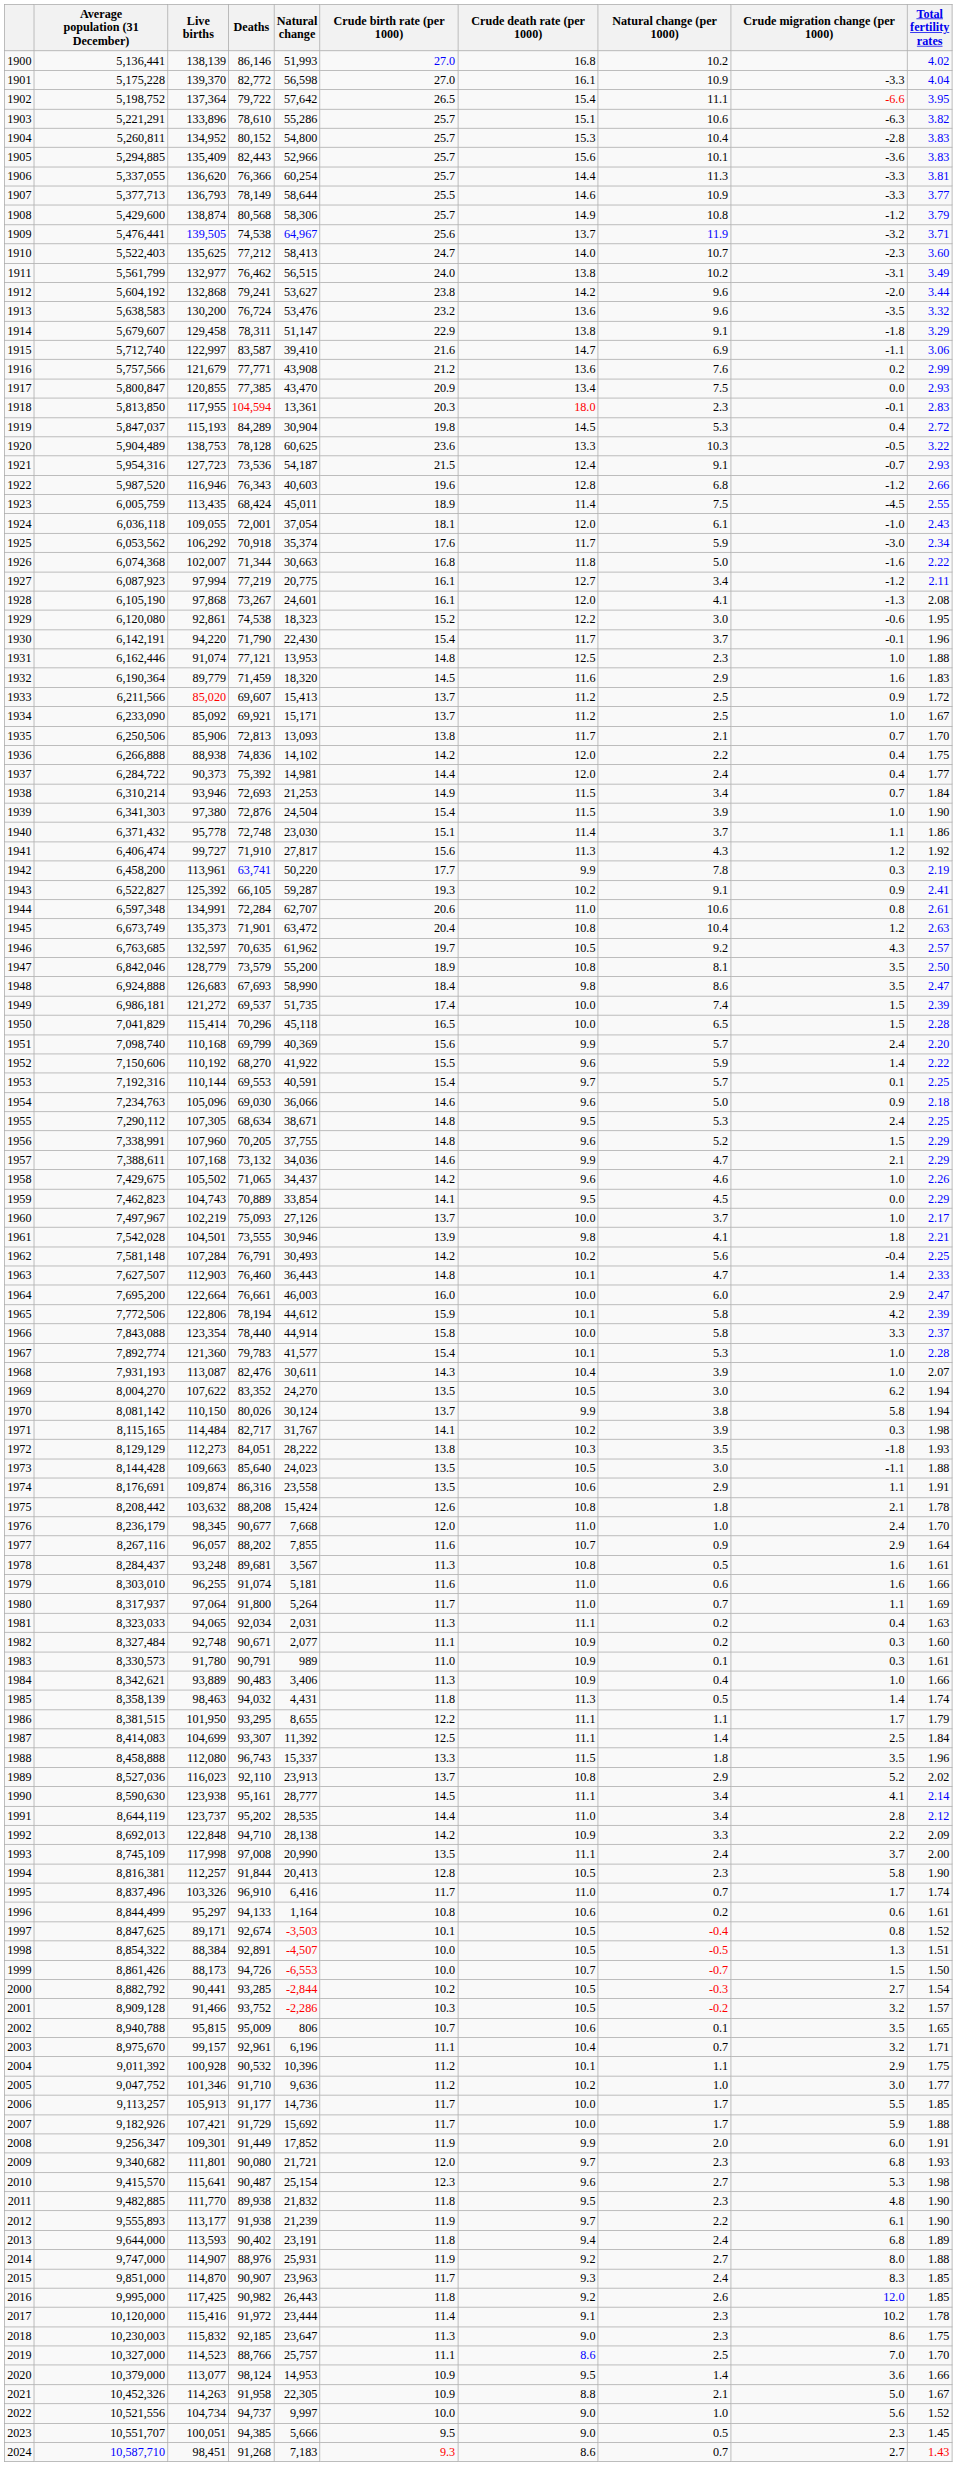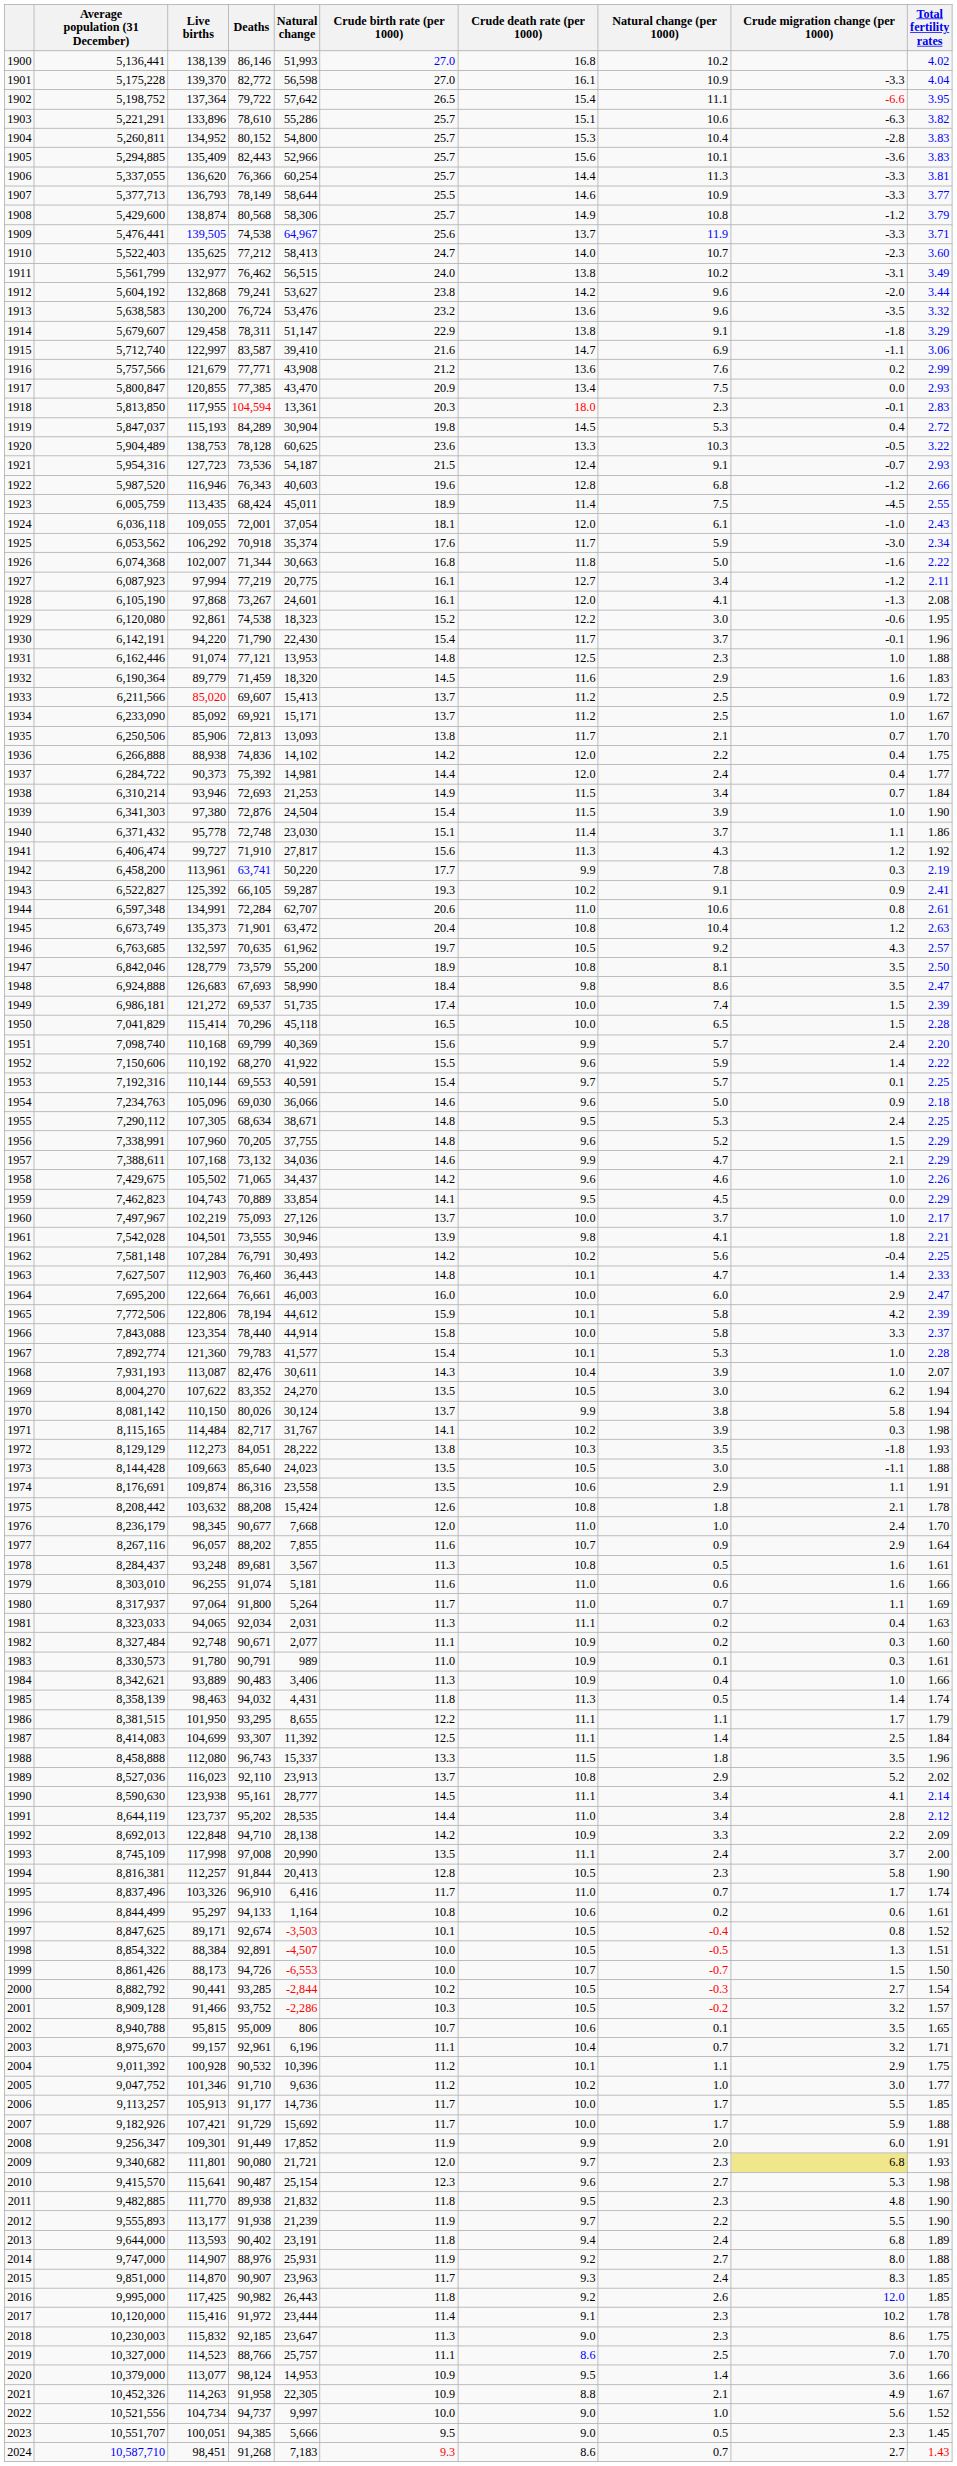(895, 234) -3.2 -> (895, 234) -3.3
(897, 2162) no background -> (897, 2162) khaki background
(897, 2220) 6.1 -> (897, 2220) 5.5
(897, 2394) 5.0 -> (897, 2394) 4.9
